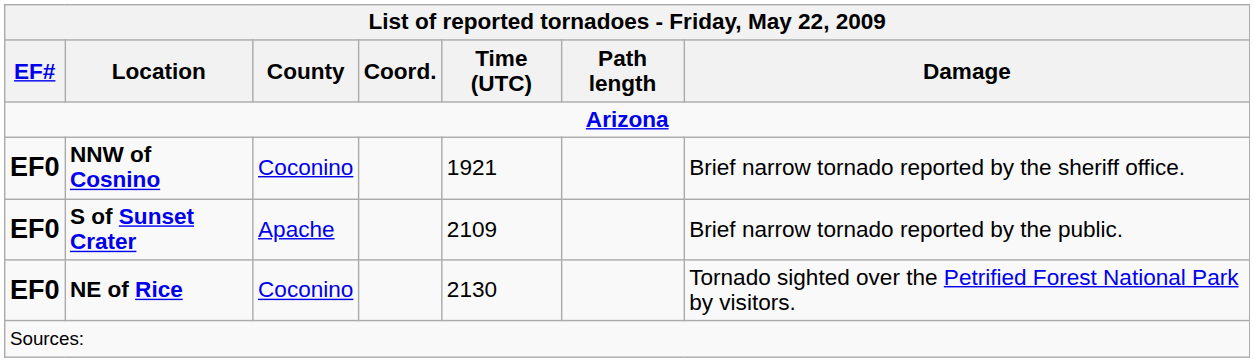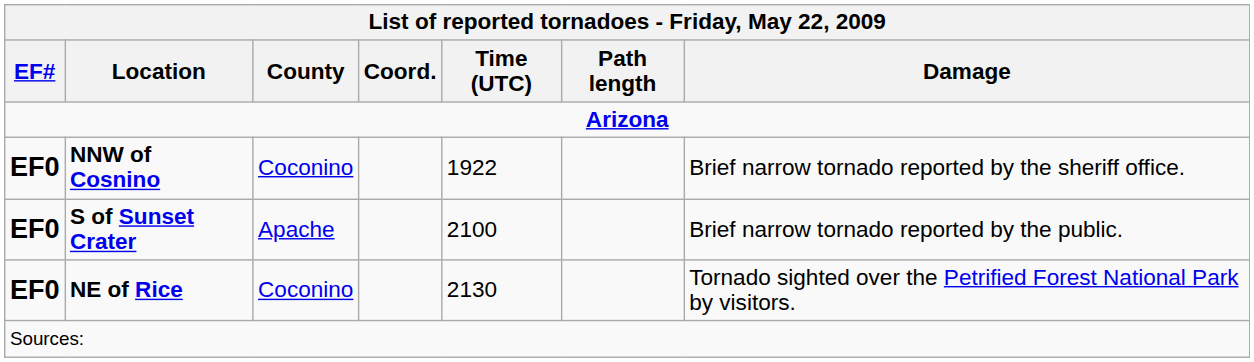(472, 167) 1921 -> (472, 167) 1922
(472, 228) 2109 -> (472, 228) 2100
